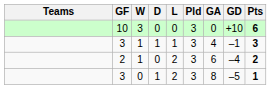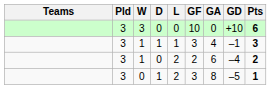columns swapped: (193, 12) <-> (122, 12)
